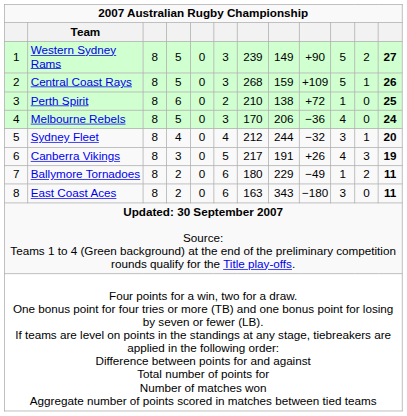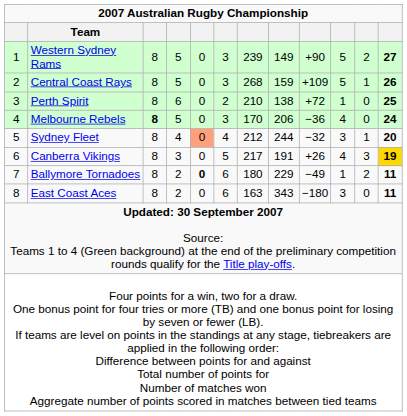(155, 119) normal -> (155, 119) bold
(202, 138) no background -> (202, 138) lightsalmon background
(390, 156) no background -> (390, 156) gold background
(202, 175) normal -> (202, 175) bold
